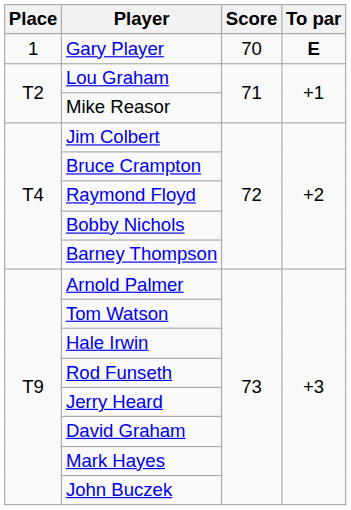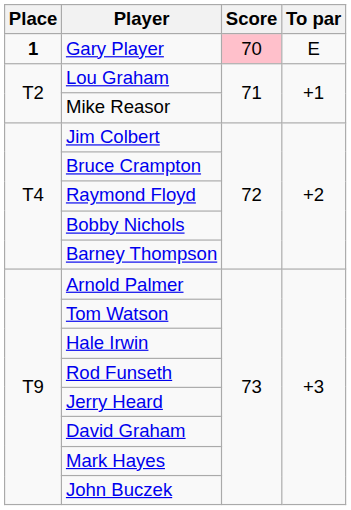(33, 48) normal -> (33, 48) bold
(252, 48) no background -> (252, 48) pink background
(314, 48) bold -> (314, 48) normal
